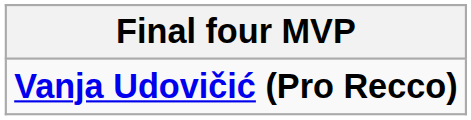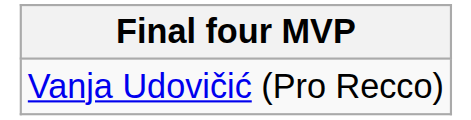(236, 85) bold -> (236, 85) normal
